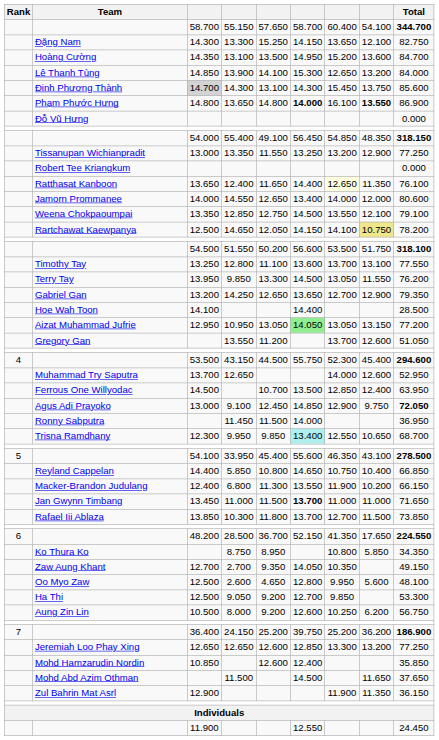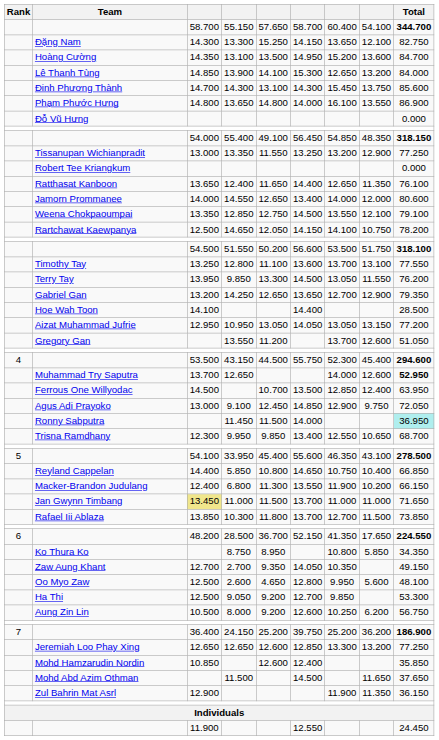(204, 88) lightgrey background -> (204, 88) no background
(308, 103) bold -> (308, 103) normal
(376, 103) bold -> (376, 103) normal
(342, 184) lightyellow background -> (342, 184) no background
(376, 229) khaki background -> (376, 229) no background
(308, 325) lightgreen background -> (308, 325) no background
(414, 375) normal -> (414, 375) bold
(414, 406) bold -> (414, 406) normal
(414, 421) no background -> (414, 421) paleturquoise background
(308, 436) paleturquoise background -> (308, 436) no background
(204, 501) no background -> (204, 501) khaki background
(308, 501) bold -> (308, 501) normal
